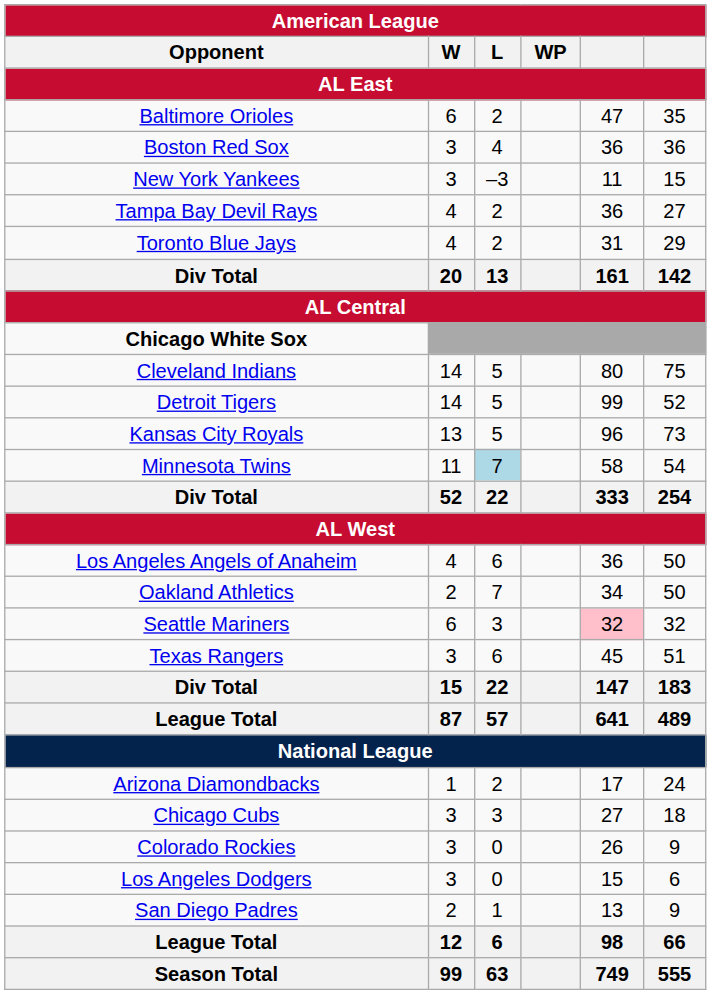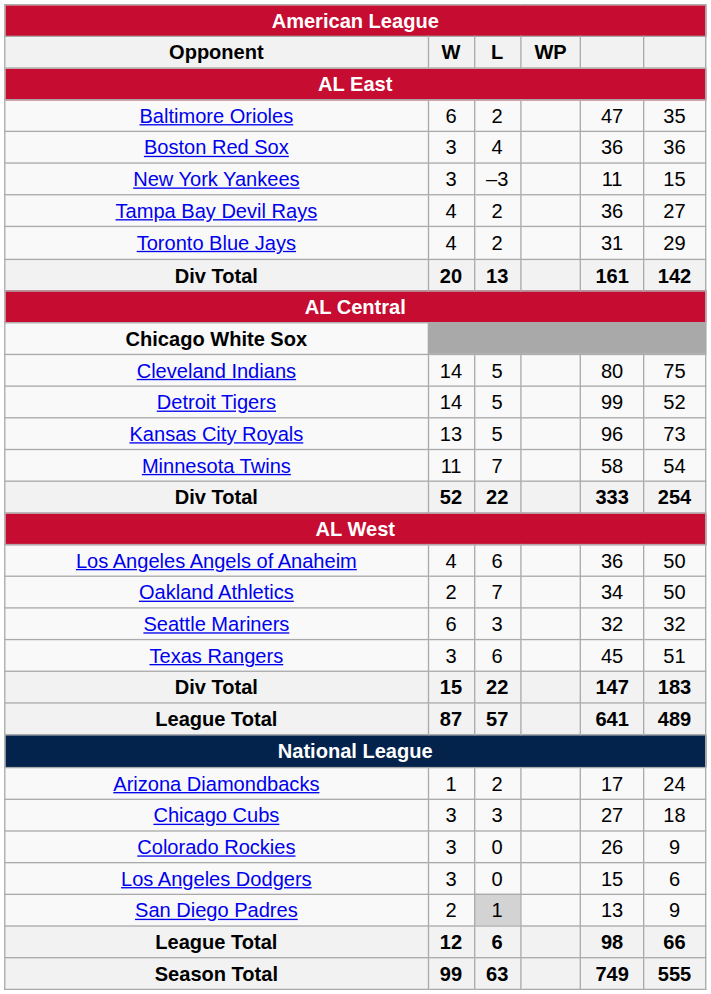(497, 465) lightblue background -> (497, 465) no background
(612, 624) pink background -> (612, 624) no background
(497, 910) no background -> (497, 910) lightgrey background
